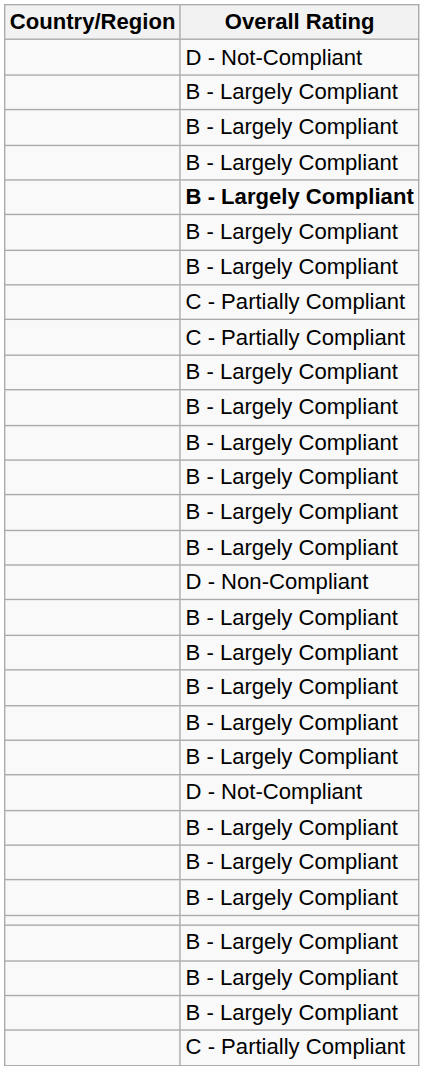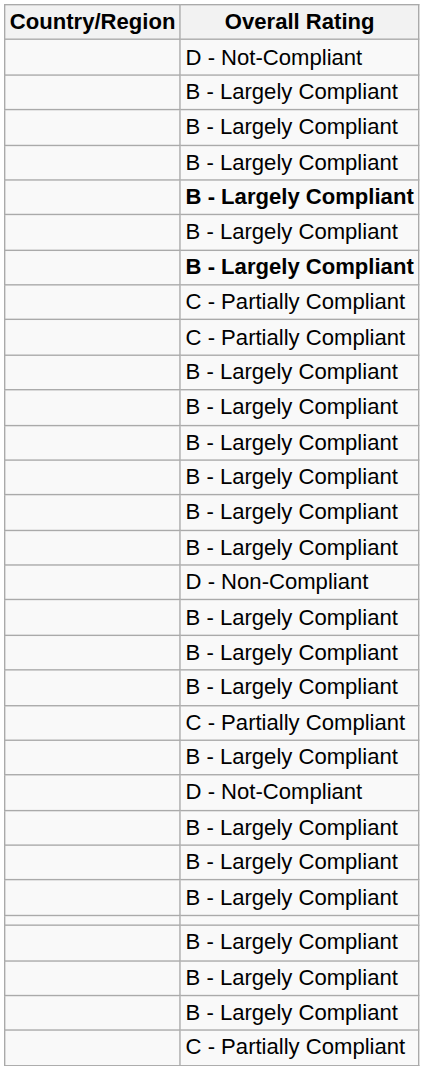(292, 267) normal -> (300, 267) bold
(292, 722) B - Largely Compliant -> (295, 722) C - Partially Compliant
